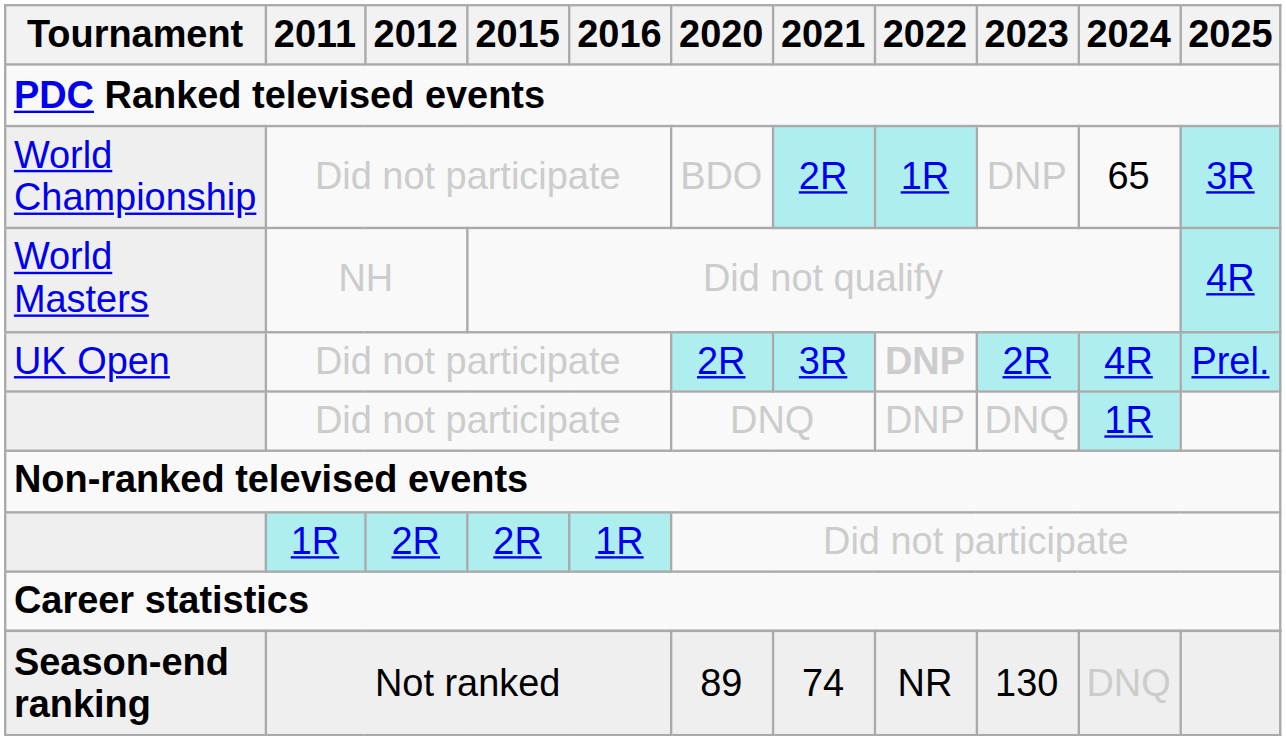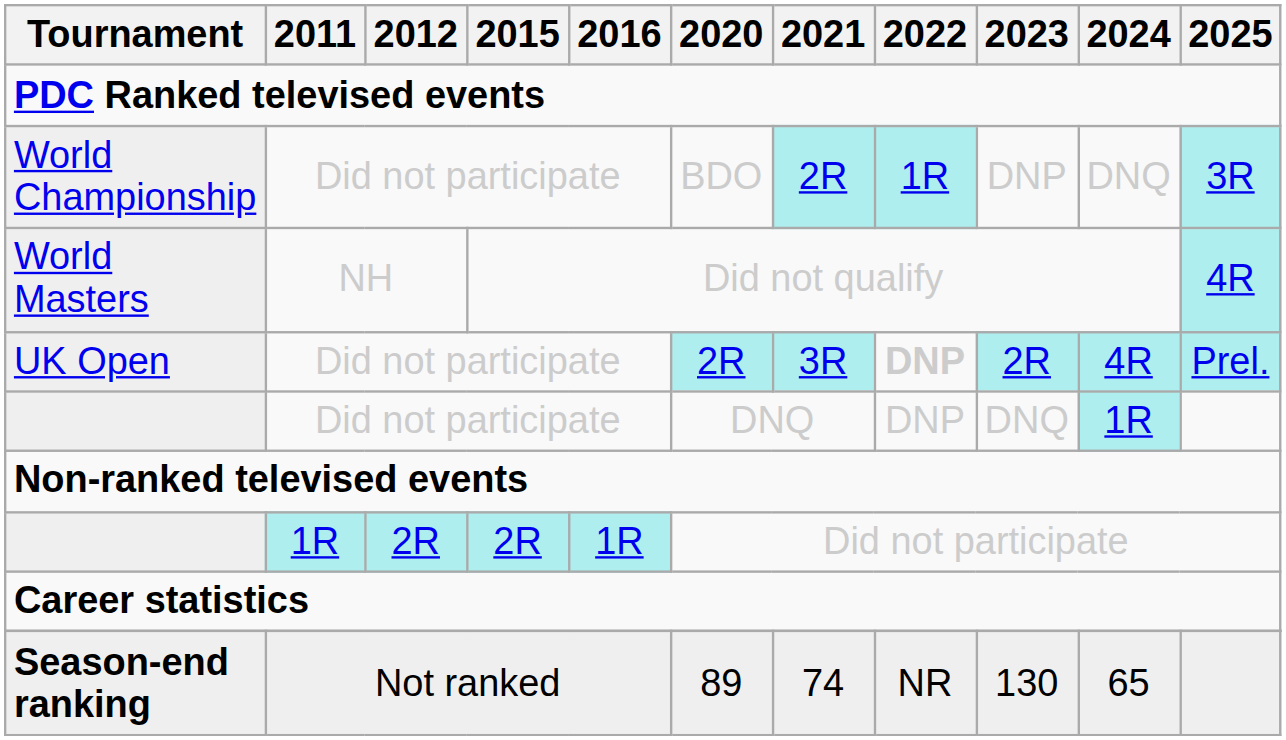(1129, 176) 65 -> (1129, 176) DNQ
(1129, 682) DNQ -> (1129, 682) 65
